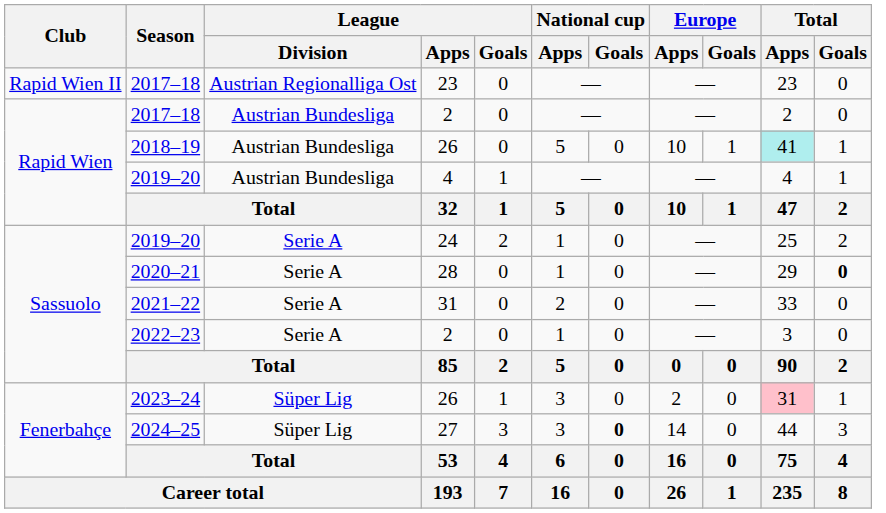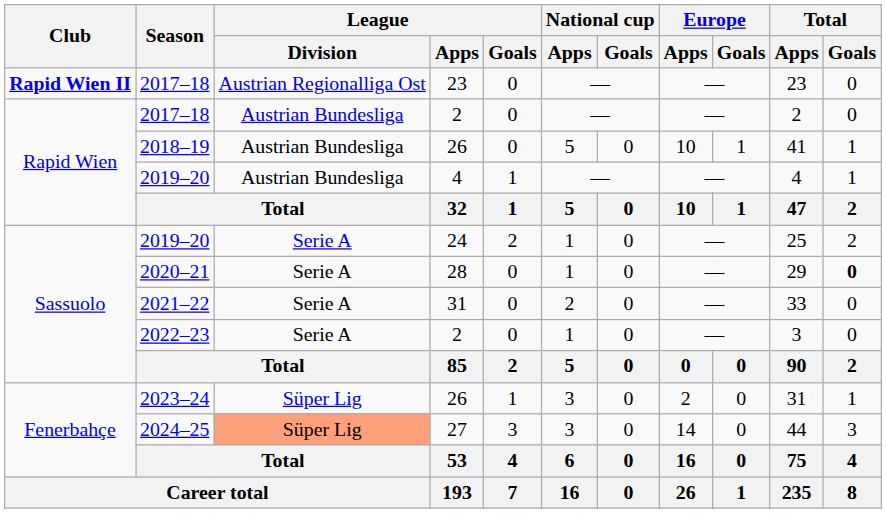(65, 83) normal -> (70, 83) bold
(787, 146) paleturquoise background -> (797, 146) no background
(787, 397) pink background -> (797, 397) no background
(313, 429) no background -> (322, 429) lightsalmon background
(619, 429) bold -> (628, 429) normal
